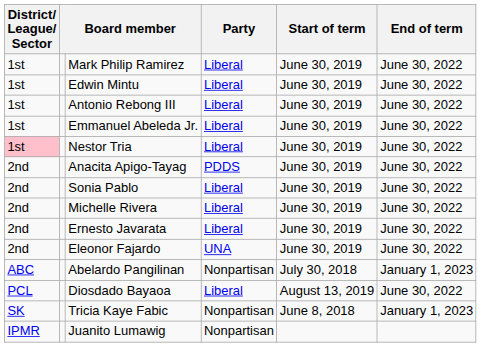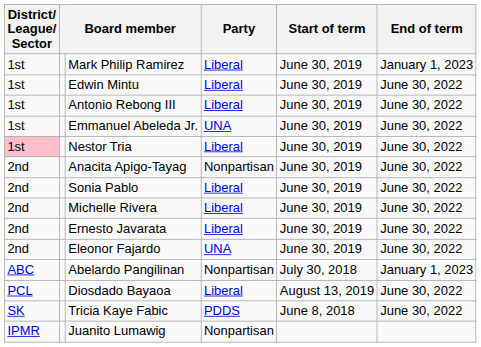(421, 64) June 30, 2022 -> (427, 64) January 1, 2023
(223, 126) Liberal -> (218, 126) UNA
(222, 167) PDDS -> (239, 167) Nonpartisan
(239, 311) Nonpartisan -> (222, 311) PDDS
(427, 311) January 1, 2023 -> (421, 311) June 30, 2022
